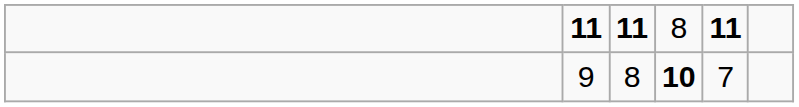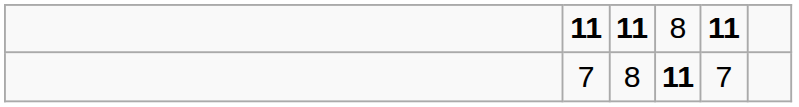(586, 76) 9 -> (586, 76) 7
(679, 76) 10 -> (678, 76) 11
